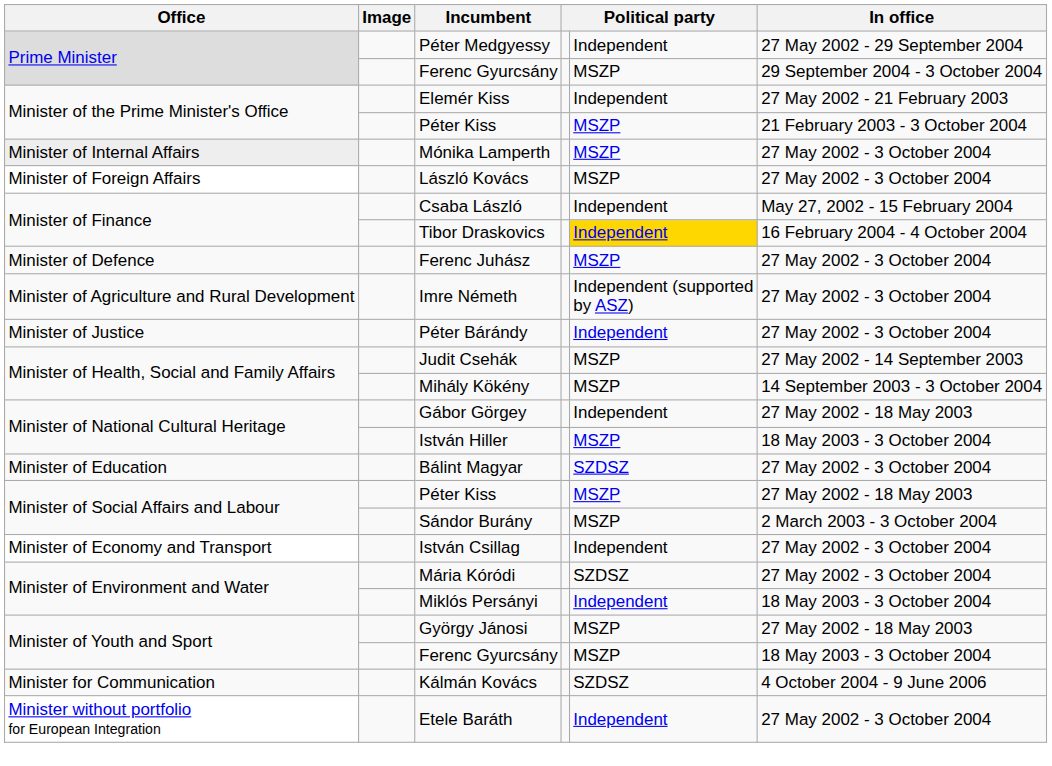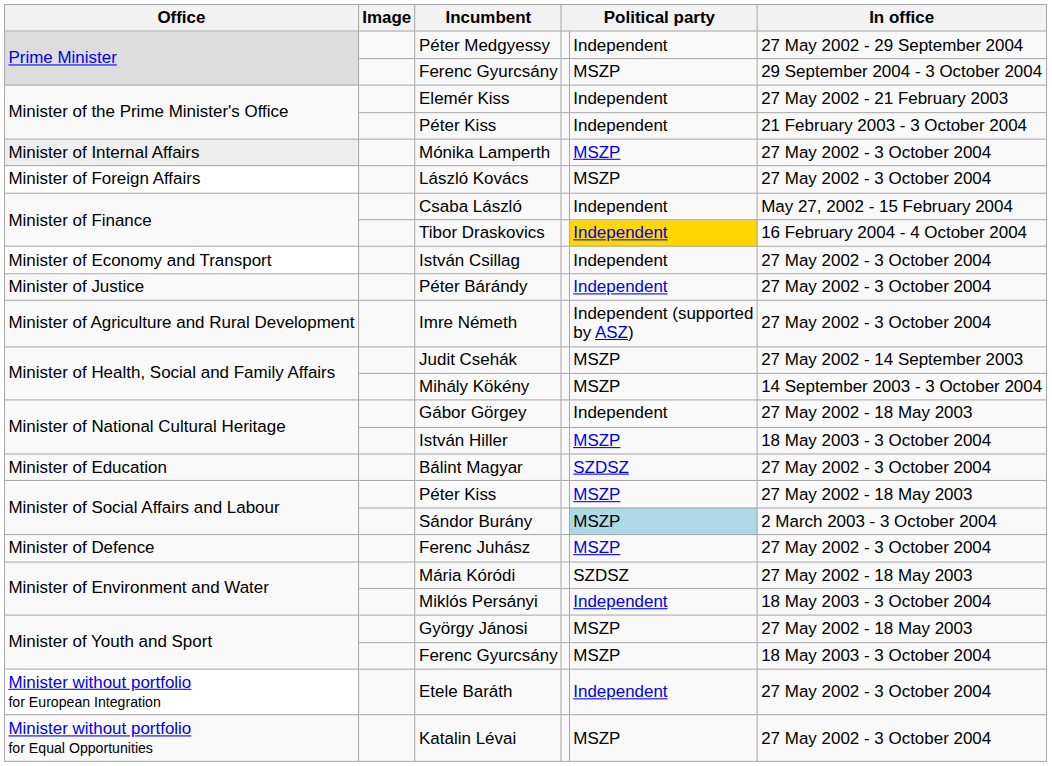(597, 125) MSZP -> (620, 125) Independent
rows swapped: (140, 548) <-> (81, 260)
rows swapped: (181, 296) <-> (76, 332)
(597, 521) no background -> (597, 521) lightblue background
(876, 574) 27 May 2002 - 3 October 2004 -> (867, 574) 27 May 2002 - 18 May 2003
- row: (112, 682)
+ row: (100, 738)
